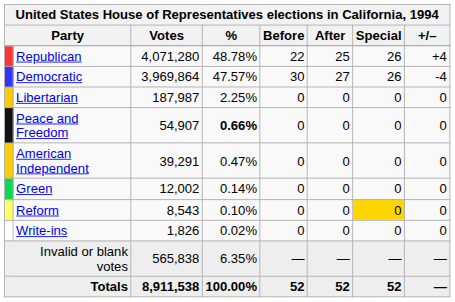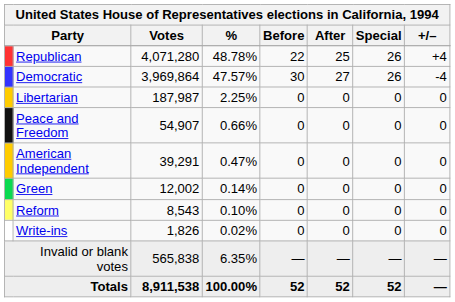(238, 126) bold -> (238, 126) normal
(398, 210) gold background -> (398, 210) no background
